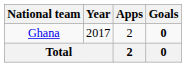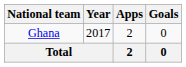(164, 33) bold -> (164, 33) normal
